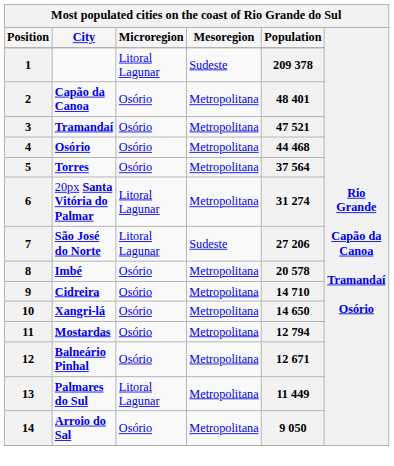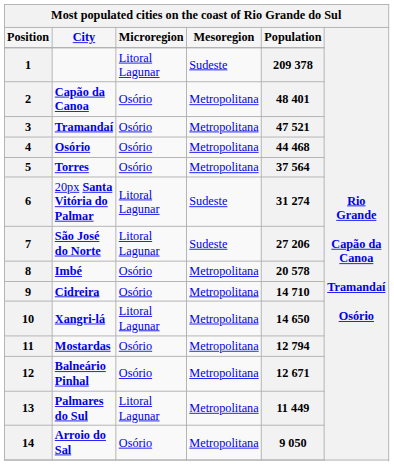(224, 202) Metropolitana -> (208, 202) Sudeste
(135, 311) Osório -> (139, 319) Litoral Lagunar
